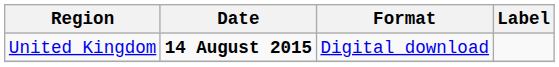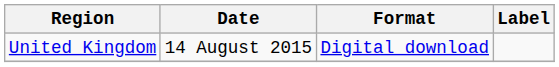(238, 48) bold -> (238, 48) normal
